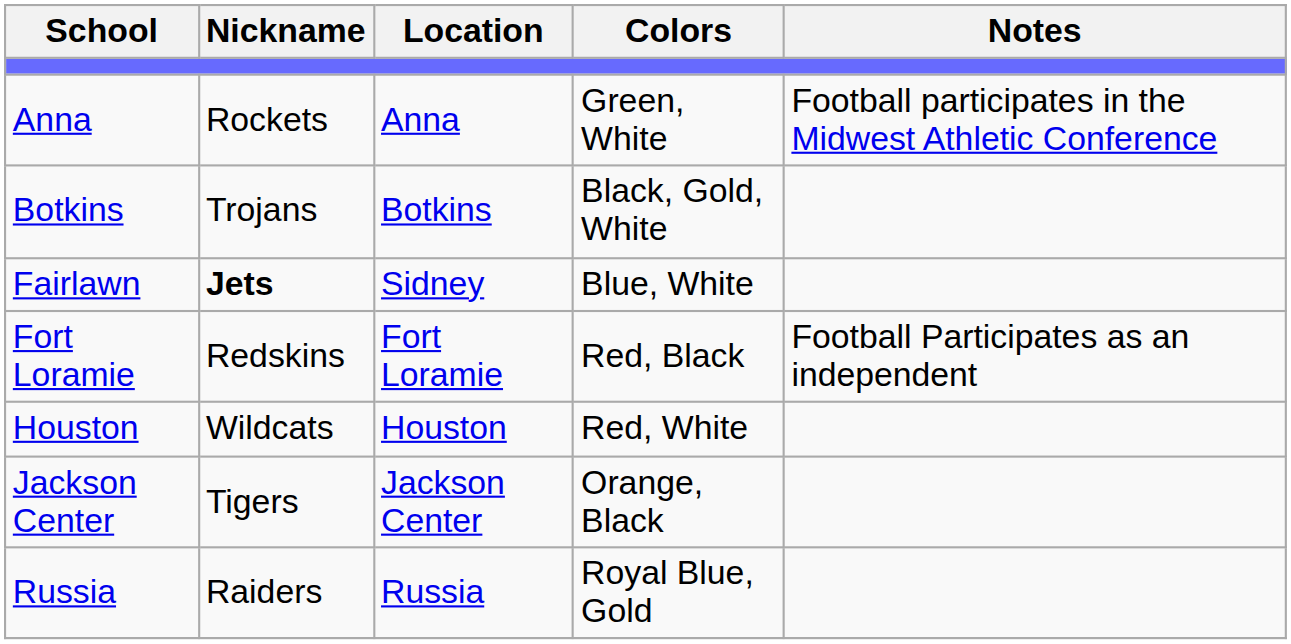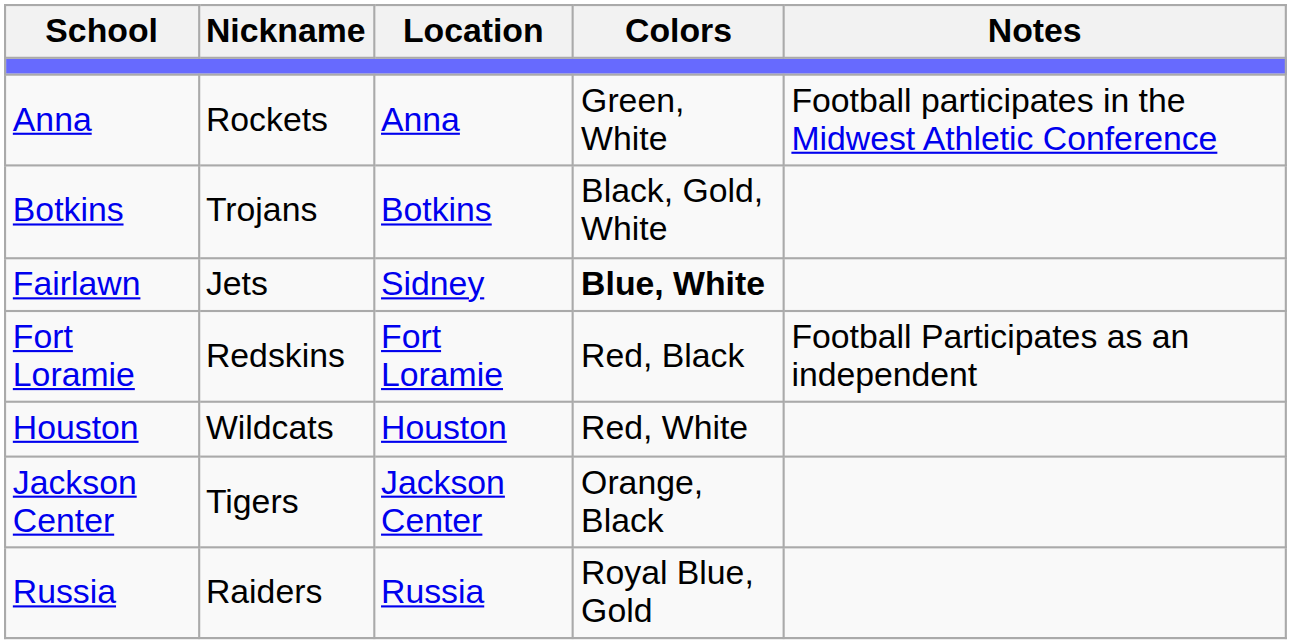(240, 283) bold -> (237, 283) normal
(667, 283) normal -> (673, 283) bold
